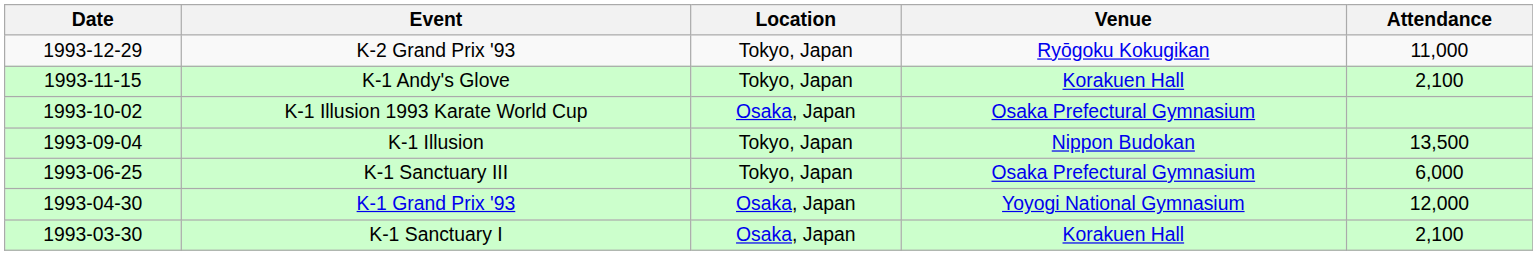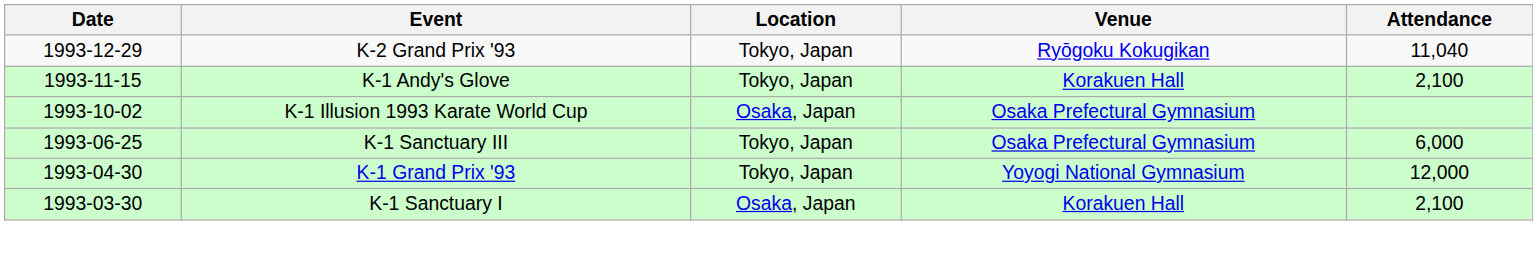(1439, 50) 11,000 -> (1439, 50) 11,040
- row: (436, 142)
(796, 204) Osaka, Japan -> (796, 173) Tokyo, Japan
